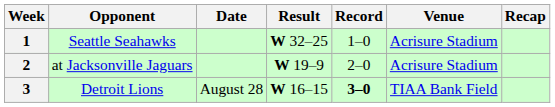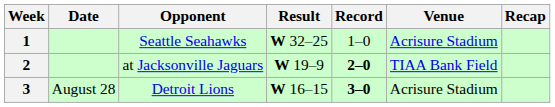columns swapped: (231, 16) <-> (122, 16)
(359, 65) normal -> (359, 65) bold
(444, 65) Acrisure Stadium -> (444, 65) TIAA Bank Field
(444, 89) TIAA Bank Field -> (444, 89) Acrisure Stadium
